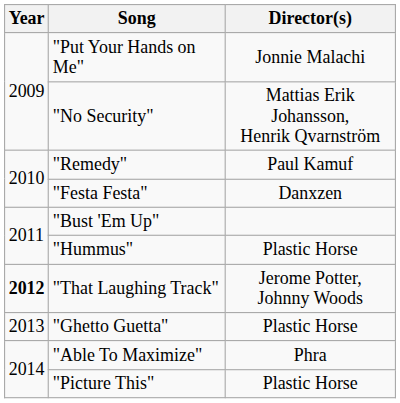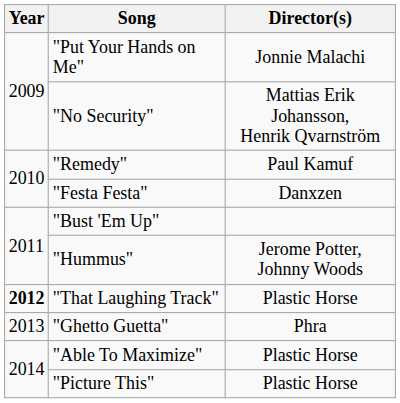(310, 249) Plastic Horse -> (310, 259) Jerome Potter, Johnny Woods
(310, 288) Jerome Potter, Johnny Woods -> (310, 298) Plastic Horse
(310, 326) Plastic Horse -> (310, 326) Phra
(310, 355) Phra -> (310, 355) Plastic Horse
